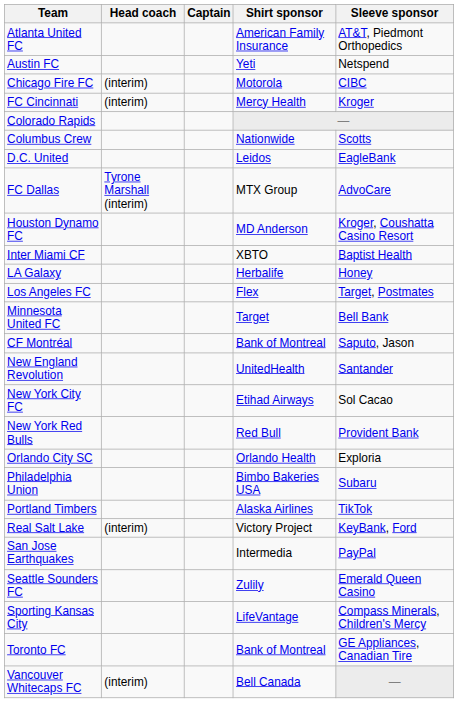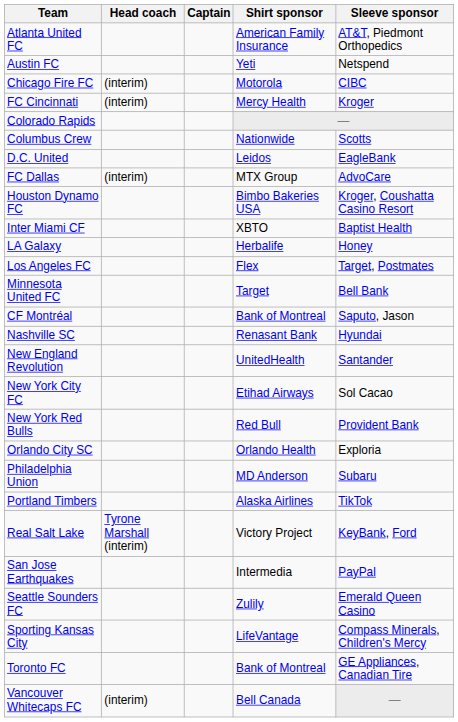(127, 190) Tyrone Marshall (interim) -> (126, 177) (interim)
(272, 229) MD Anderson -> (277, 202) Bimbo Bakeries USA
+ row: (41, 335)
(277, 483) Bimbo Bakeries USA -> (272, 476) MD Anderson
(126, 528) (interim) -> (127, 533) Tyrone Marshall (interim)
